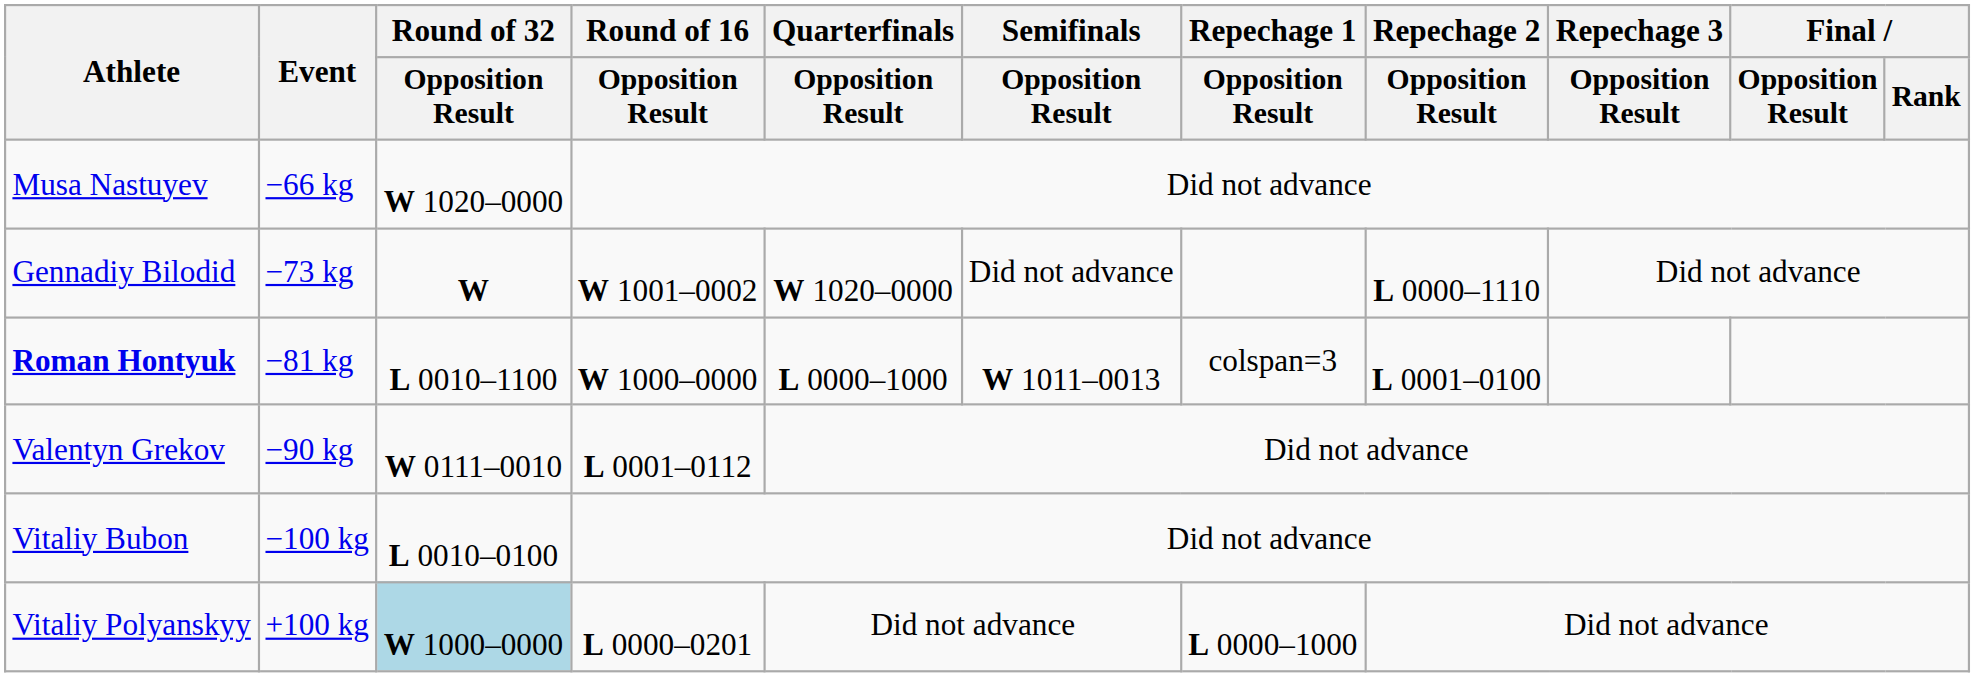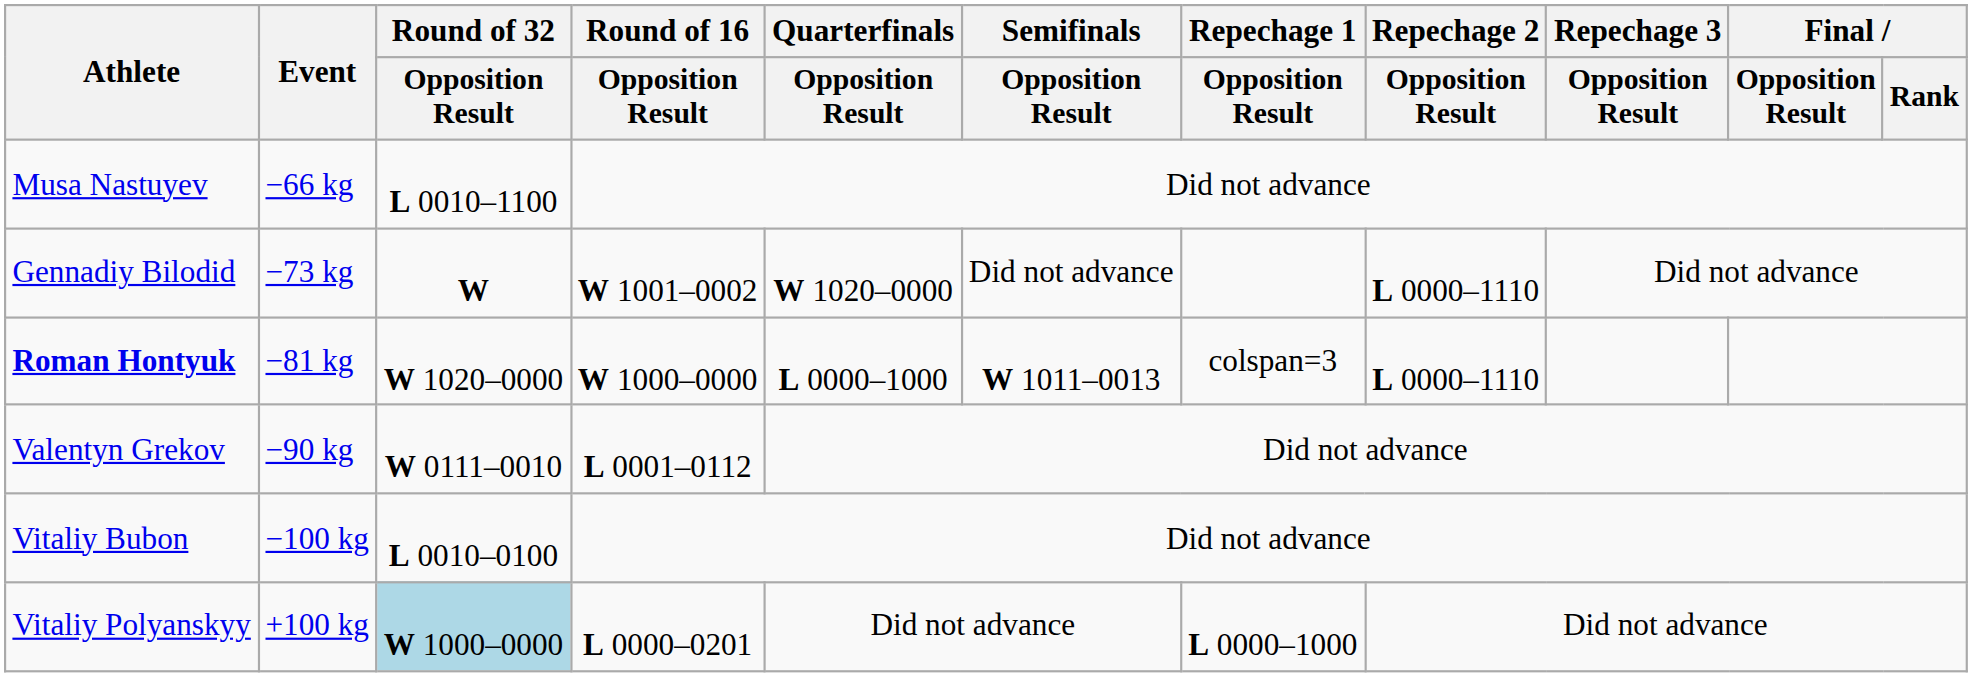(473, 202) W 1020–0000 -> (473, 202) L 0010–1100
(473, 379) L 0010–1100 -> (473, 379) W 1020–0000
(1457, 379) L 0001–0100 -> (1456, 379) L 0000–1110
